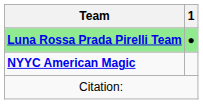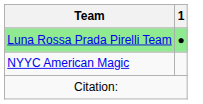(95, 40) bold -> (90, 40) normal
(71, 64) bold -> (68, 64) normal
